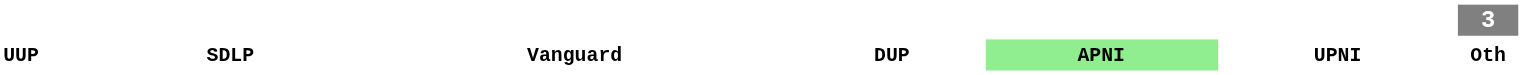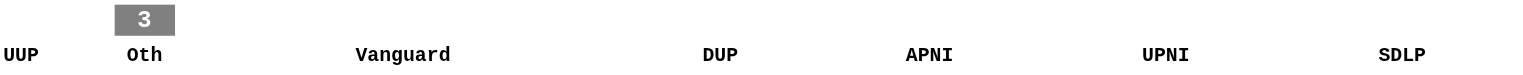columns swapped: (230, 20) <-> (1488, 20)
(1101, 55) lightgreen background -> (930, 55) no background
